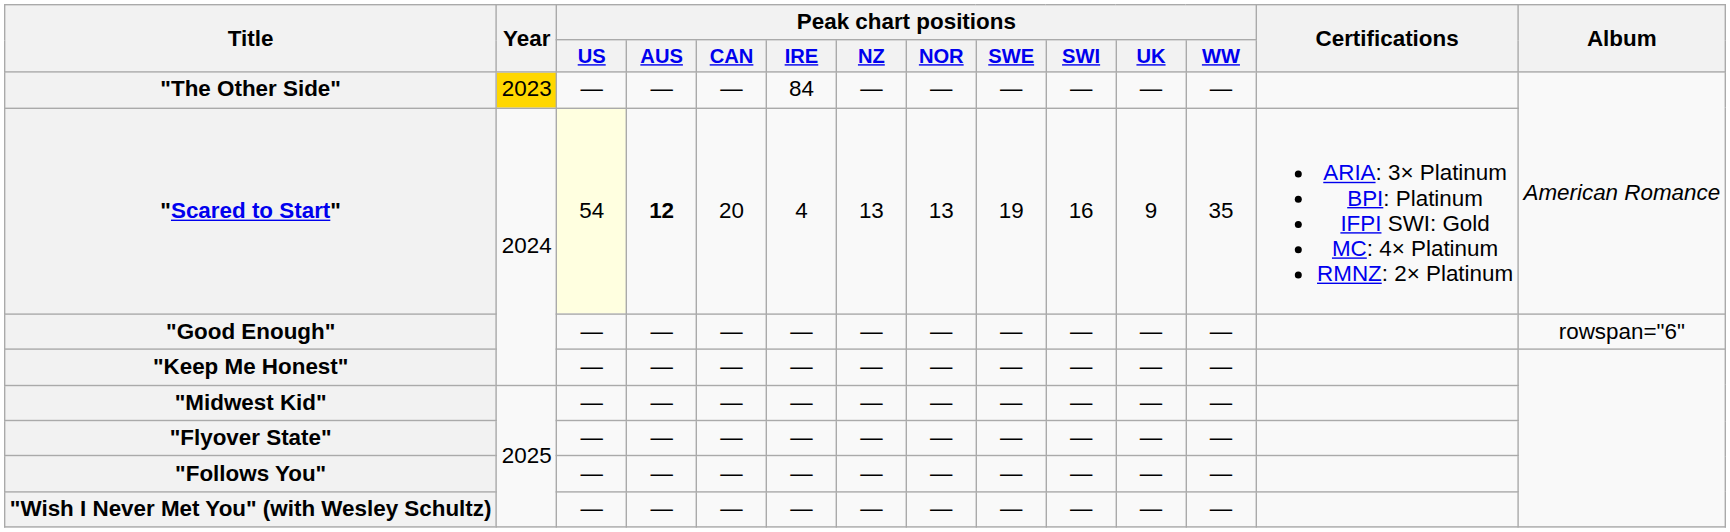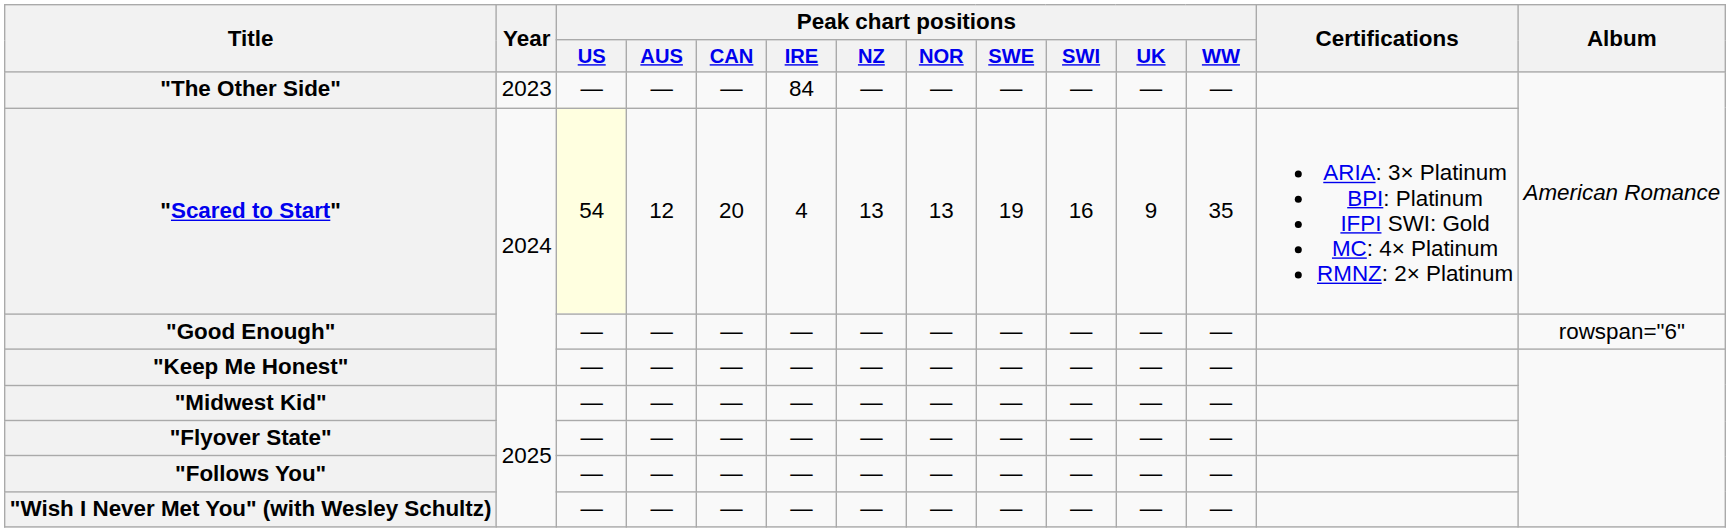(527, 89) gold background -> (527, 89) no background
(662, 210) bold -> (662, 210) normal
